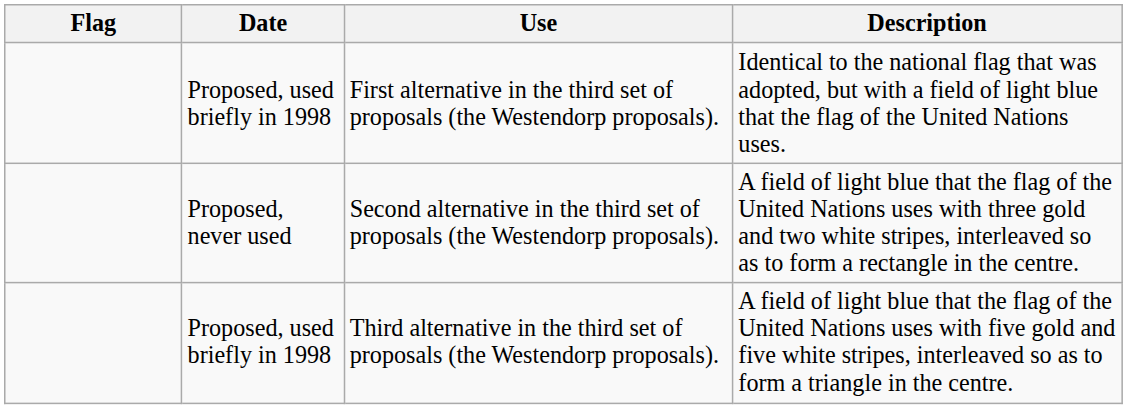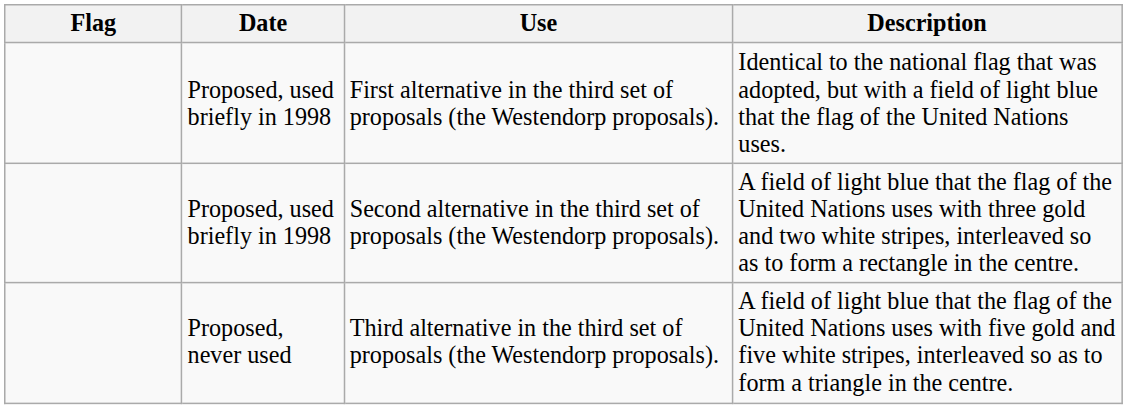(240, 222) Proposed, never used -> (261, 222) Proposed, used briefly in 1998
(261, 342) Proposed, used briefly in 1998 -> (240, 342) Proposed, never used
